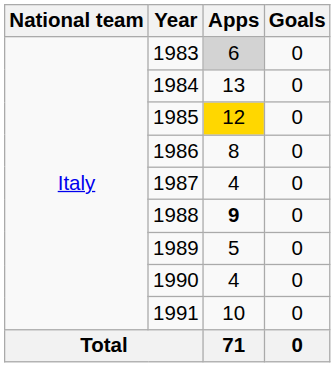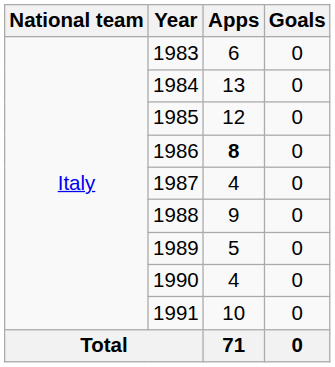(234, 53) lightgrey background -> (234, 53) no background
(234, 118) gold background -> (234, 118) no background
(234, 150) normal -> (234, 150) bold
(234, 215) bold -> (234, 215) normal
